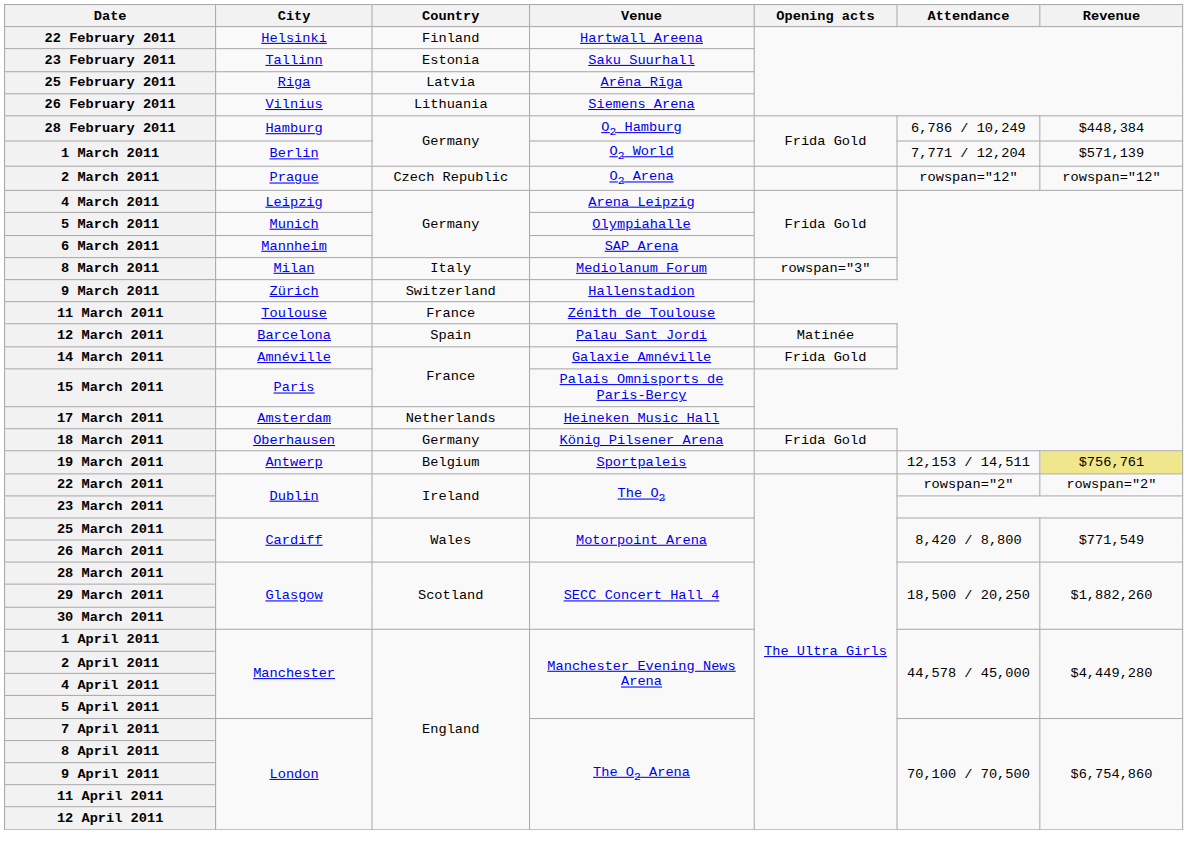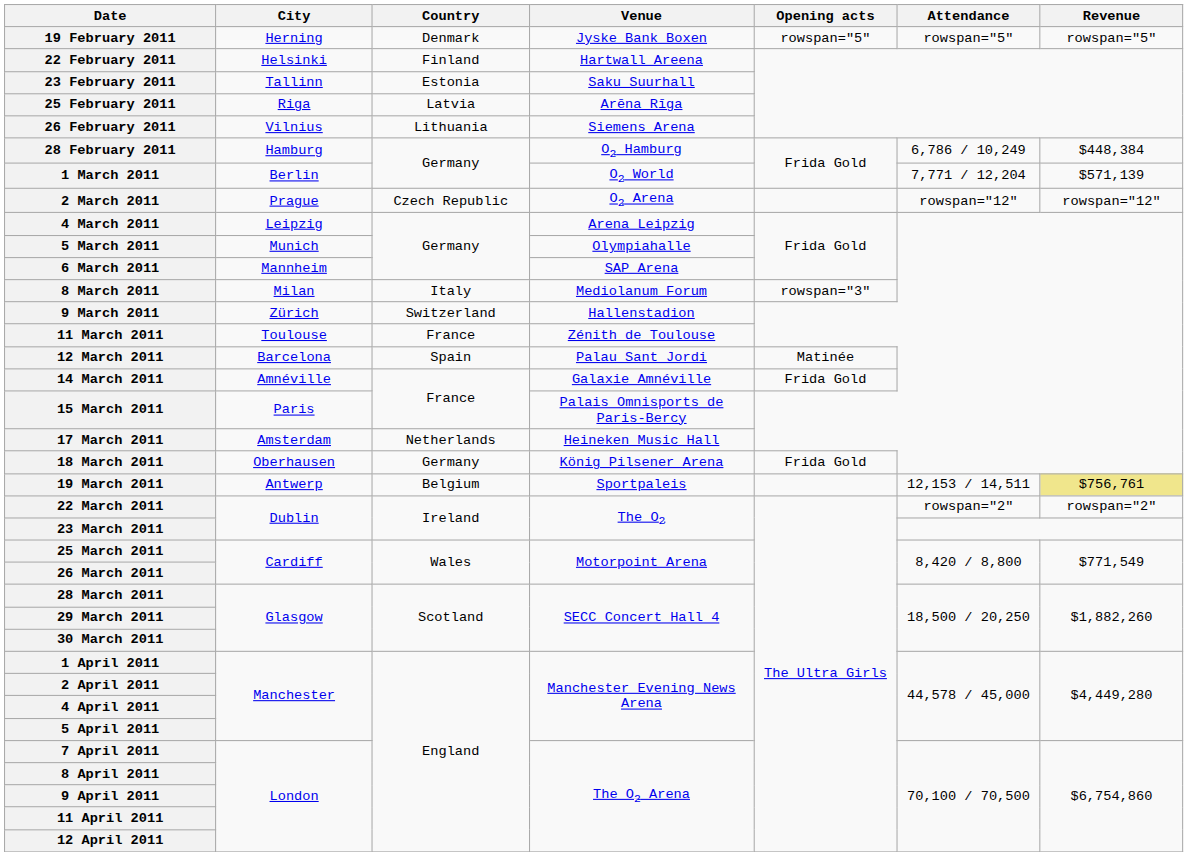+ row: (110, 38)
